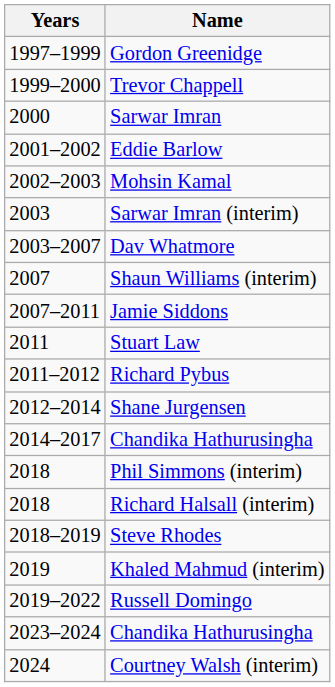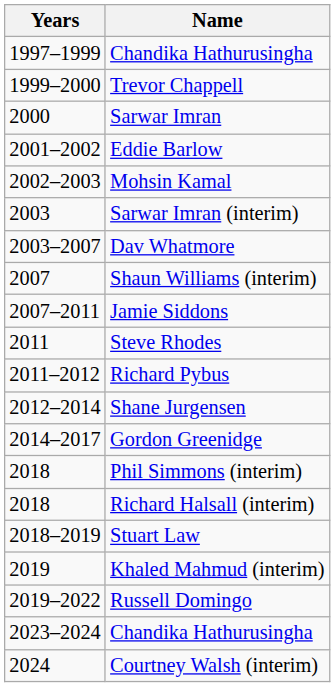(186, 52) Gordon Greenidge -> (211, 52) Chandika Hathurusingha
(155, 342) Stuart Law -> (166, 342) Steve Rhodes
(211, 439) Chandika Hathurusingha -> (186, 439) Gordon Greenidge
(166, 536) Steve Rhodes -> (155, 536) Stuart Law
